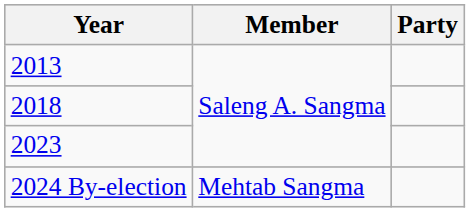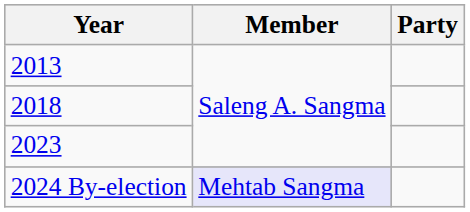(281, 186) no background -> (281, 186) lavender background
